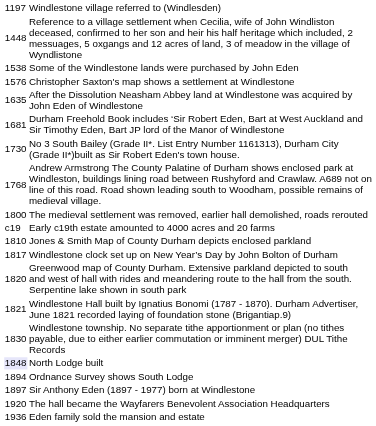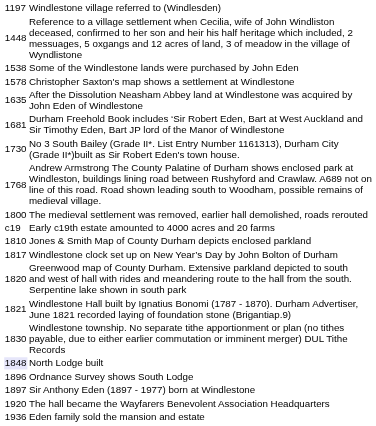(16, 81) 1576 -> (16, 81) 1578
(16, 376) 1894 -> (16, 376) 1896
